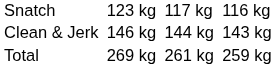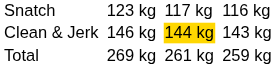(189, 33) no background -> (189, 33) gold background
